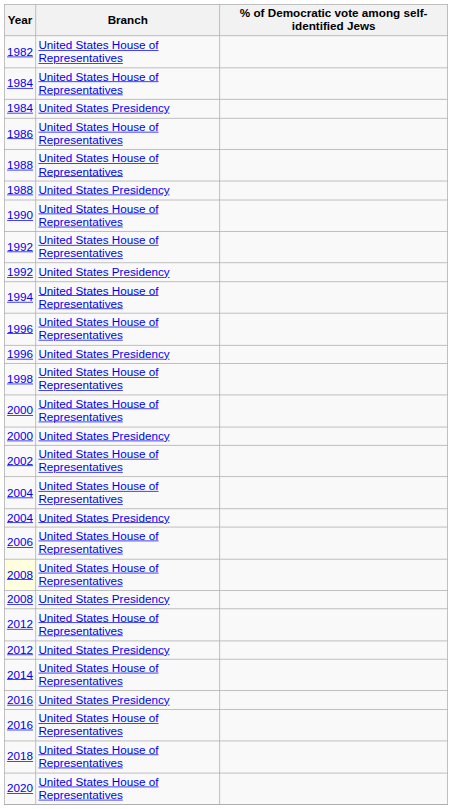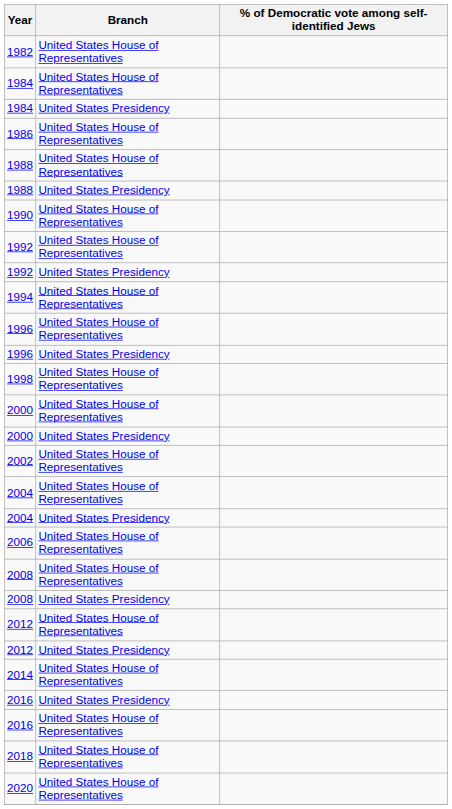(20, 574) lightyellow background -> (20, 574) no background
